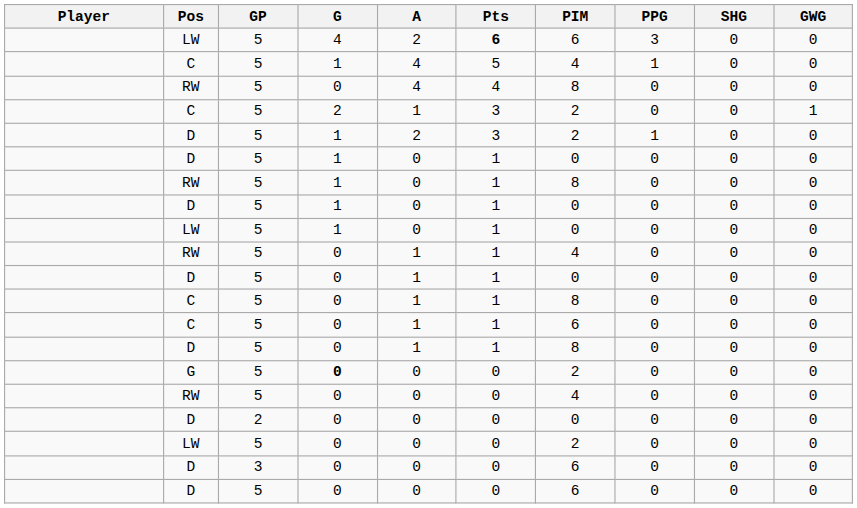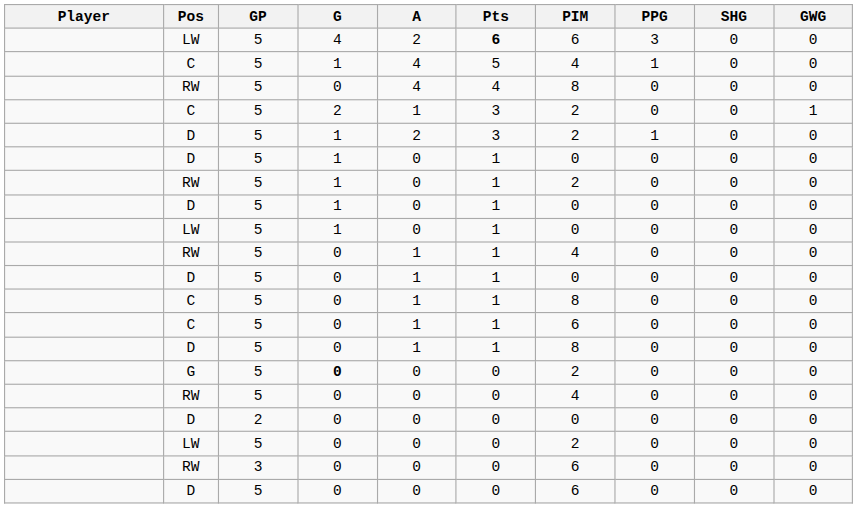(575, 183) 8 -> (575, 183) 2
(191, 467) D -> (191, 467) RW
